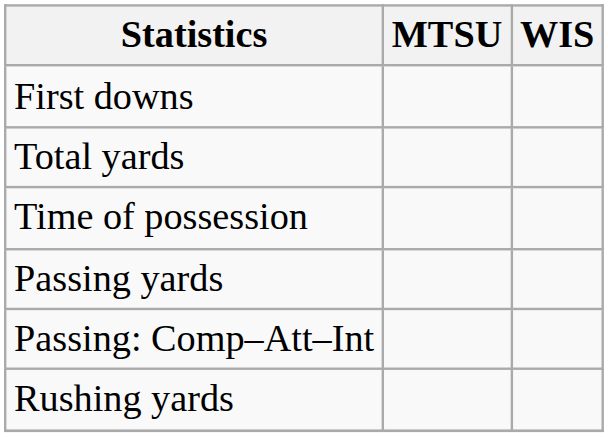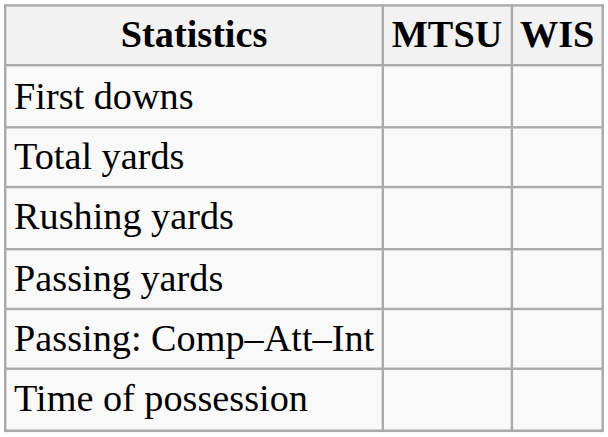rows swapped: (124, 398) <-> (161, 217)
